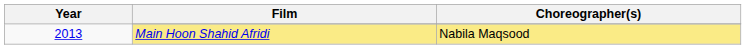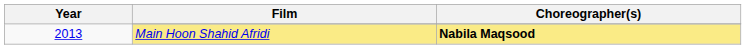(484, 34) normal -> (487, 34) bold
